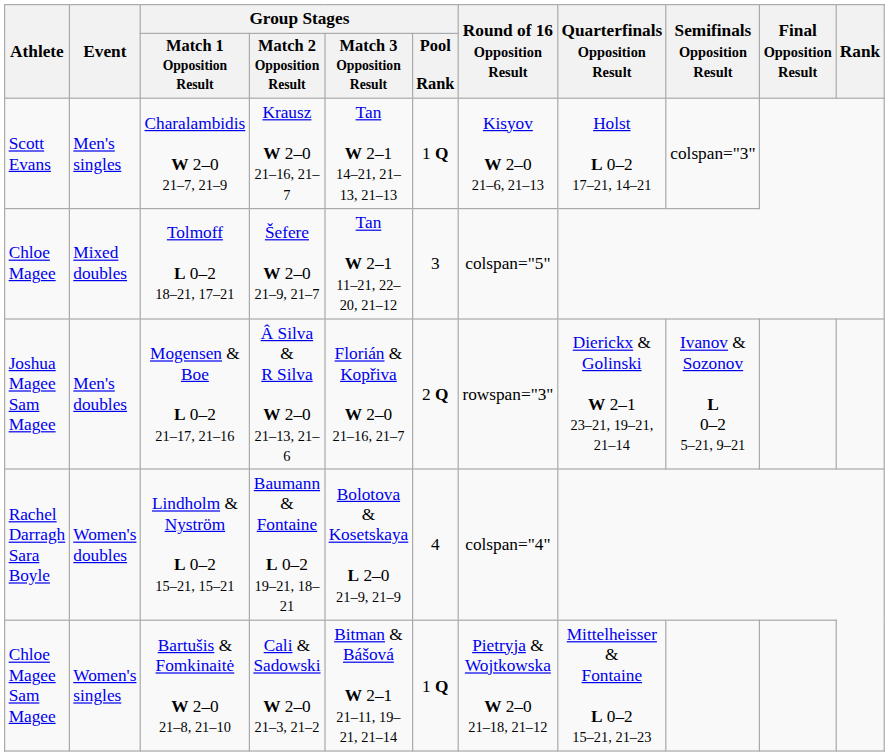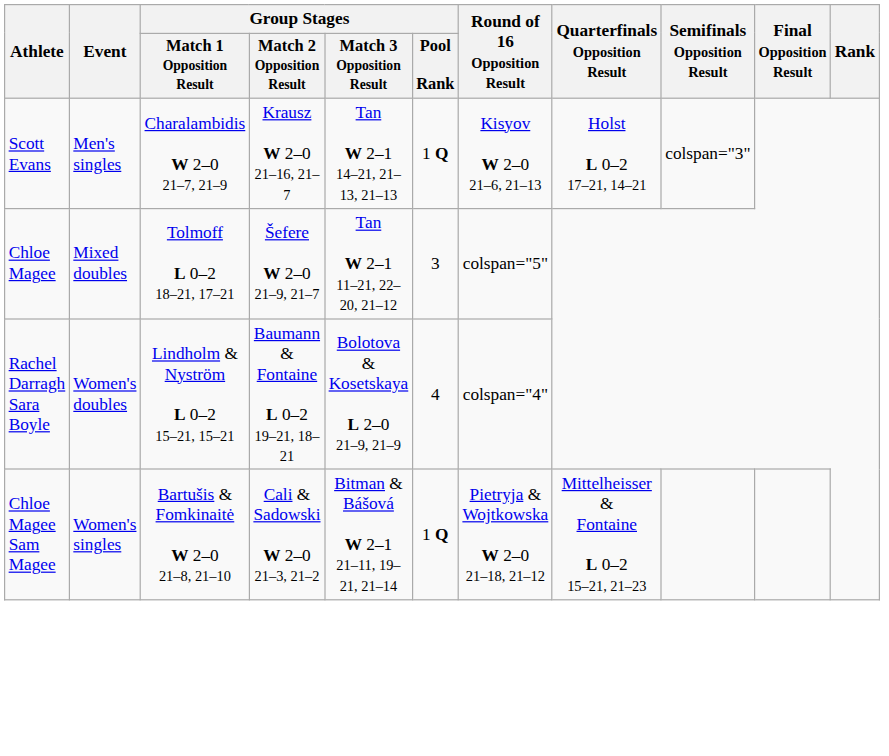- row: (32, 394)
